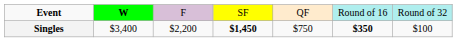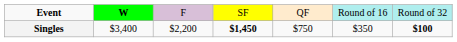(363, 29) bold -> (363, 29) normal
(423, 29) normal -> (423, 29) bold
